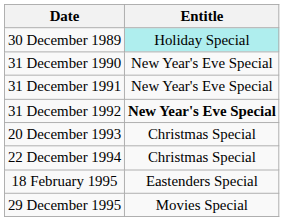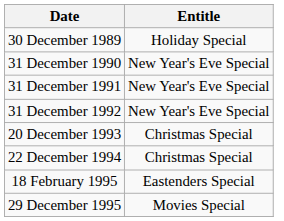(202, 39) paleturquoise background -> (199, 39) no background
(202, 110) bold -> (199, 110) normal
